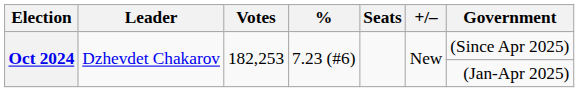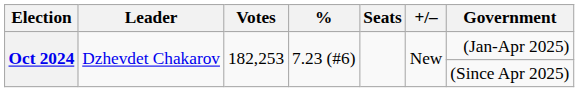(510, 45) (Since Apr 2025) -> (516, 45) (Jan-Apr 2025)
(516, 73) (Jan-Apr 2025) -> (510, 73) (Since Apr 2025)
